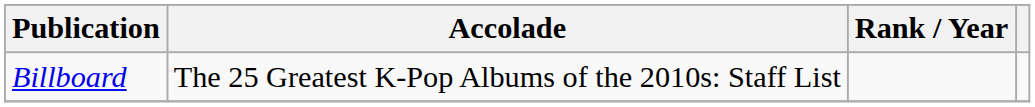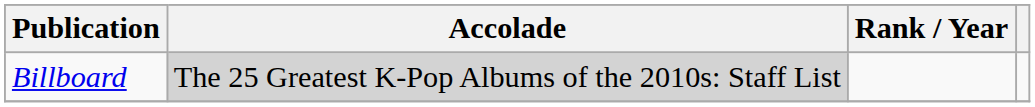(507, 76) no background -> (507, 76) lightgrey background
